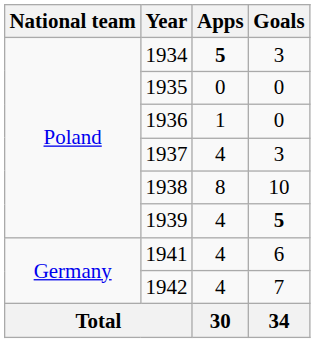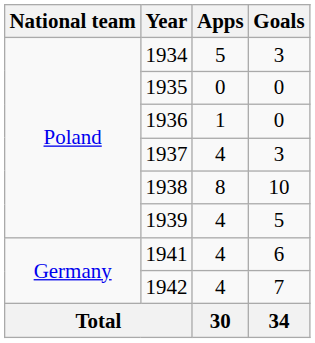(220, 54) bold -> (220, 54) normal
(279, 220) bold -> (279, 220) normal
